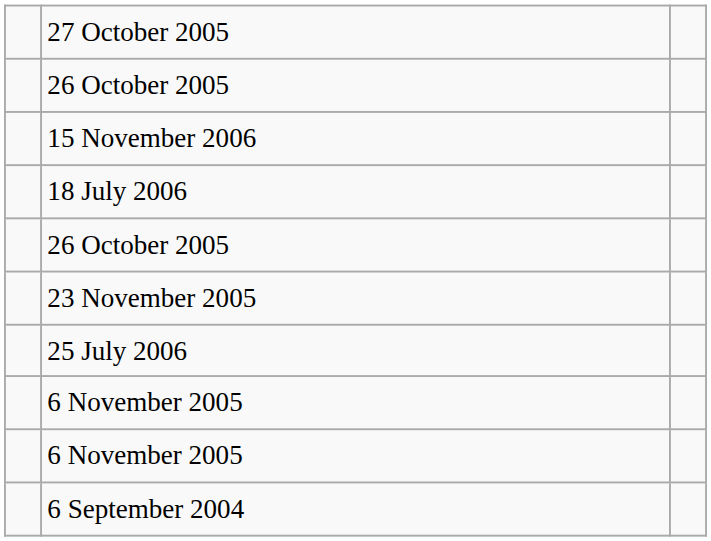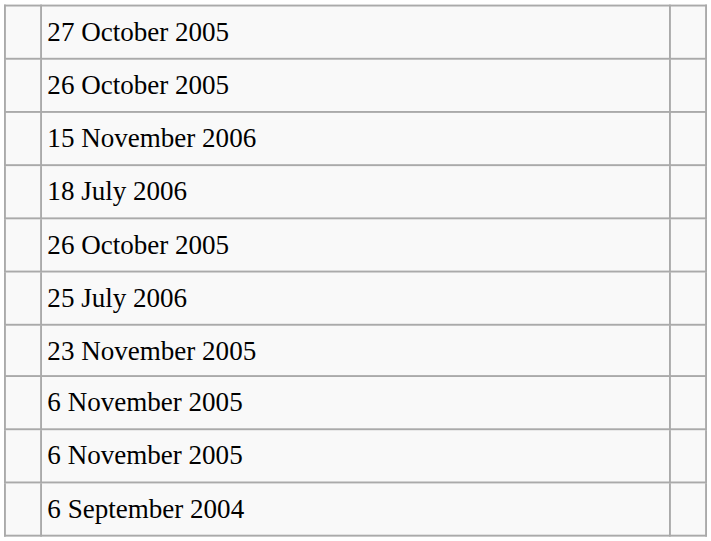rows swapped: (23, 297) <-> (23, 350)
